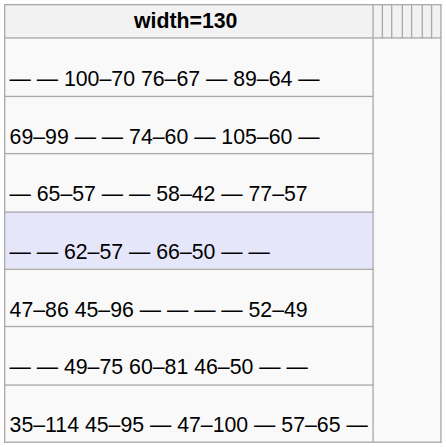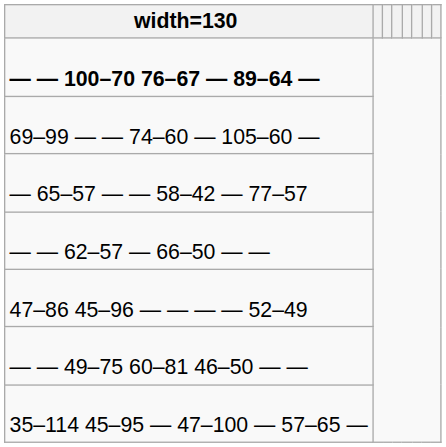(165, 79) normal -> (165, 79) bold
(140, 252) lavender background -> (140, 252) no background
